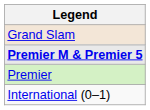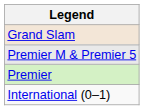(75, 55) bold -> (72, 55) normal
